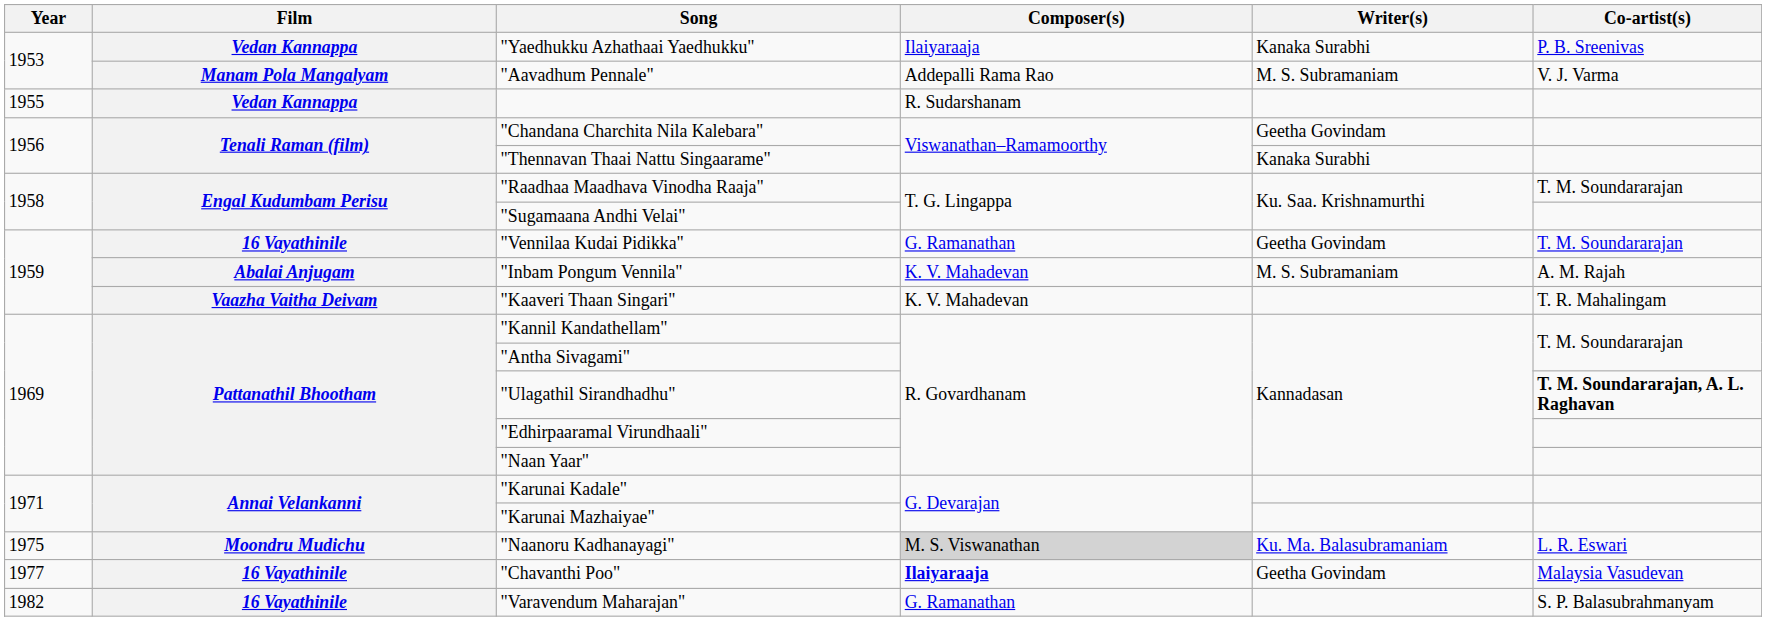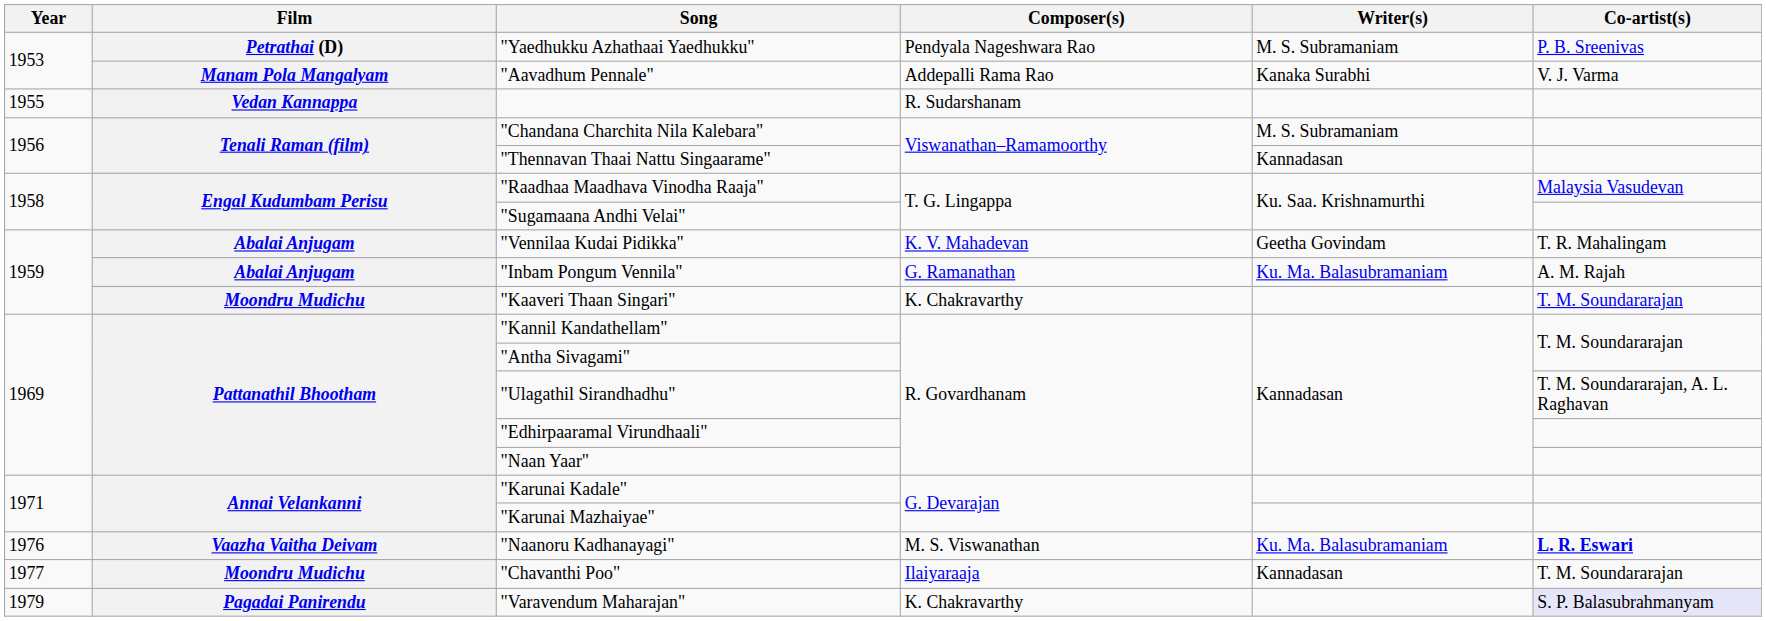(294, 46) Vedan Kannappa -> (294, 46) Petrathai (D)
(942, 46) Ilaiyaraaja -> (1000, 46) Pendyala Nageshwara Rao
(1313, 46) Kanaka Surabhi -> (1327, 46) M. S. Subramaniam
(1327, 74) M. S. Subramaniam -> (1313, 74) Kanaka Surabhi
(1321, 131) Geetha Govindam -> (1327, 131) M. S. Subramaniam
(1313, 159) Kanaka Surabhi -> (1300, 159) Kannadasan
(1610, 187) T. M. Soundararajan -> (1610, 187) Malaysia Vasudevan
(294, 243) 16 Vayathinile -> (294, 243) Abalai Anjugam
(960, 243) G. Ramanathan -> (967, 243) K. V. Mahadevan
(1610, 243) T. M. Soundararajan -> (1602, 243) T. R. Mahalingam
(967, 272) K. V. Mahadevan -> (960, 272) G. Ramanathan
(1327, 272) M. S. Subramaniam -> (1352, 272) Ku. Ma. Balasubramaniam
(294, 300) Vaazha Vaitha Deivam -> (294, 300) Moondru Mudichu
(967, 300) K. V. Mahadevan -> (964, 300) K. Chakravarthy
(1602, 300) T. R. Mahalingam -> (1610, 300) T. M. Soundararajan
(1640, 394) bold -> (1633, 394) normal
(26, 545) 1975 -> (26, 545) 1976
(294, 545) Moondru Mudichu -> (294, 545) Vaazha Vaitha Deivam
(972, 545) lightgrey background -> (972, 545) no background
(1582, 545) normal -> (1585, 545) bold
(294, 573) 16 Vayathinile -> (294, 573) Moondru Mudichu
(947, 573) bold -> (942, 573) normal
(1321, 573) Geetha Govindam -> (1300, 573) Kannadasan
(1610, 573) Malaysia Vasudevan -> (1610, 573) T. M. Soundararajan
(26, 601) 1982 -> (26, 601) 1979
(294, 601) 16 Vayathinile -> (294, 601) Pagadai Panirendu
(960, 601) G. Ramanathan -> (964, 601) K. Chakravarthy
(1626, 601) no background -> (1626, 601) lavender background
